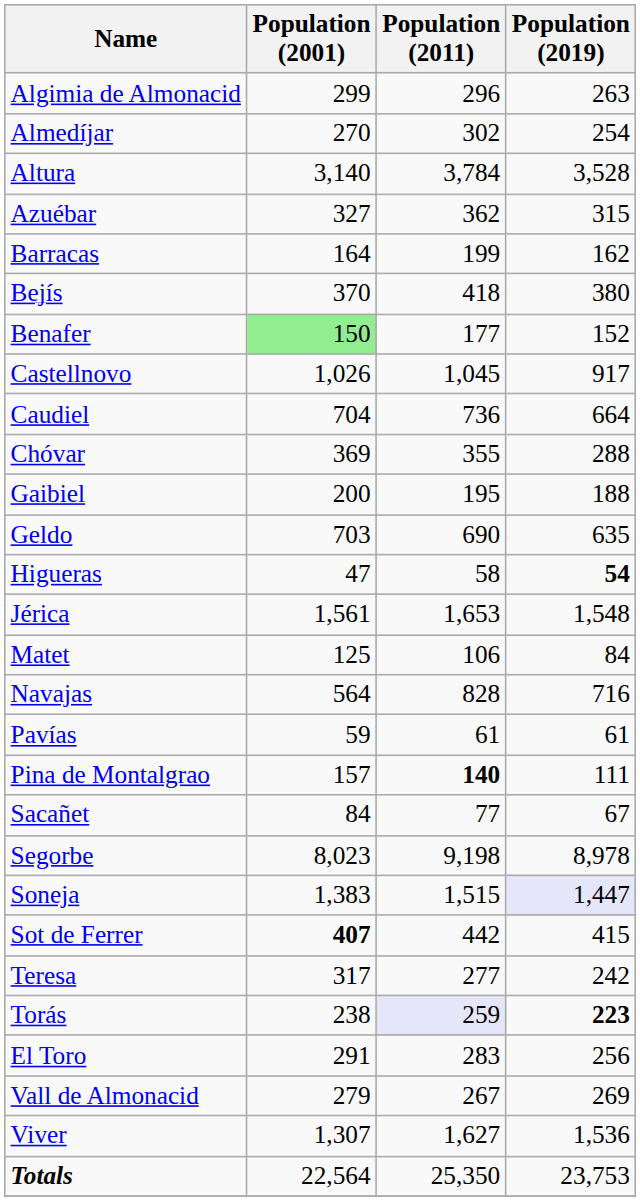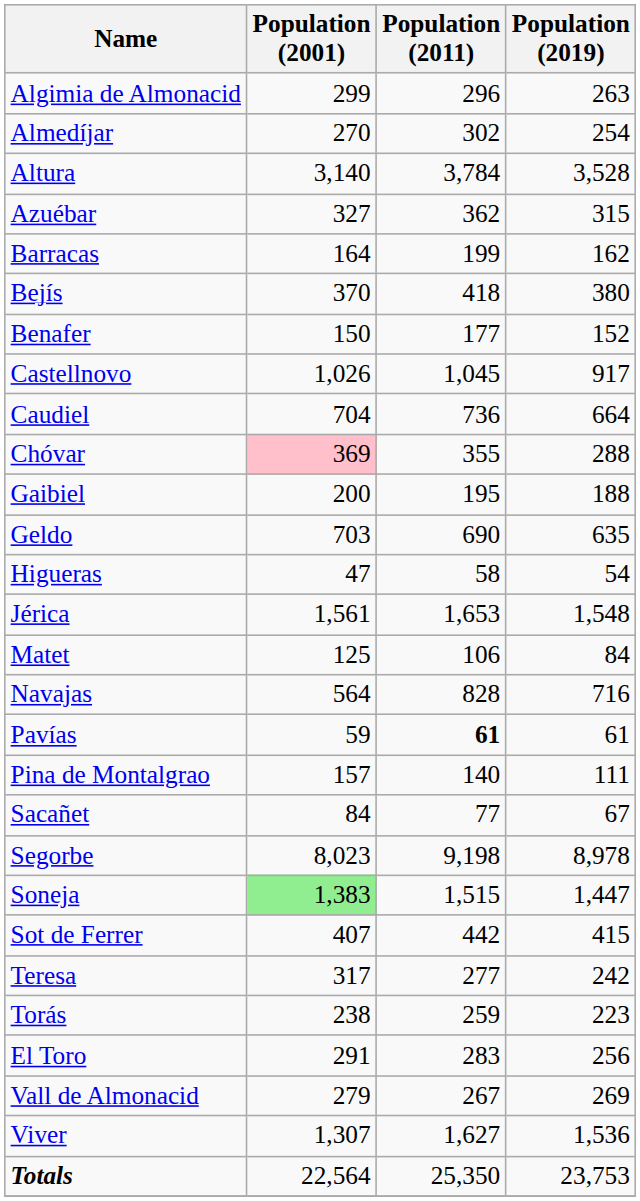(352, 333) lightgreen background -> (352, 333) no background
(352, 453) no background -> (352, 453) pink background
(617, 574) bold -> (617, 574) normal
(488, 734) normal -> (488, 734) bold
(481, 774) bold -> (481, 774) normal
(342, 894) no background -> (342, 894) lightgreen background
(601, 894) lavender background -> (601, 894) no background
(352, 935) bold -> (352, 935) normal
(481, 1015) lavender background -> (481, 1015) no background
(611, 1015) bold -> (611, 1015) normal
